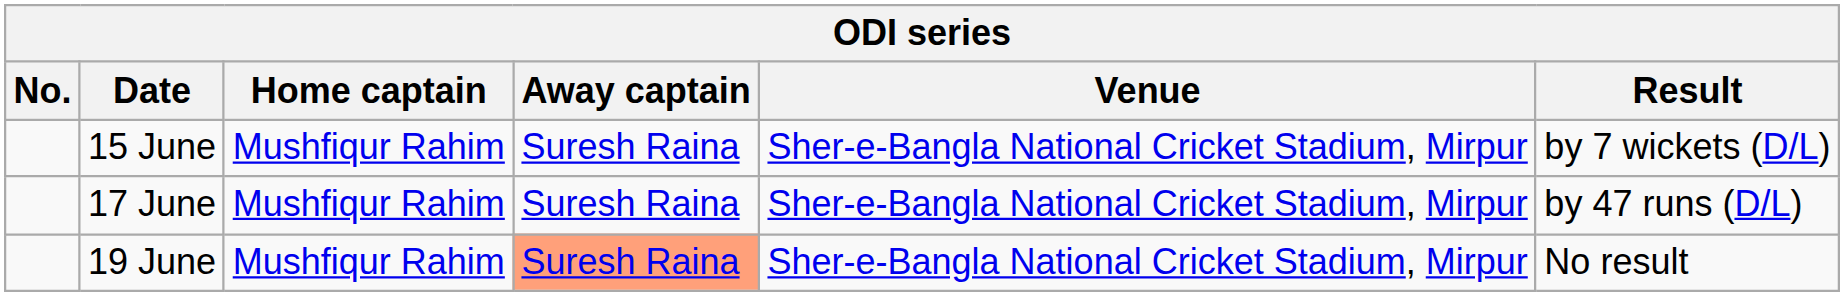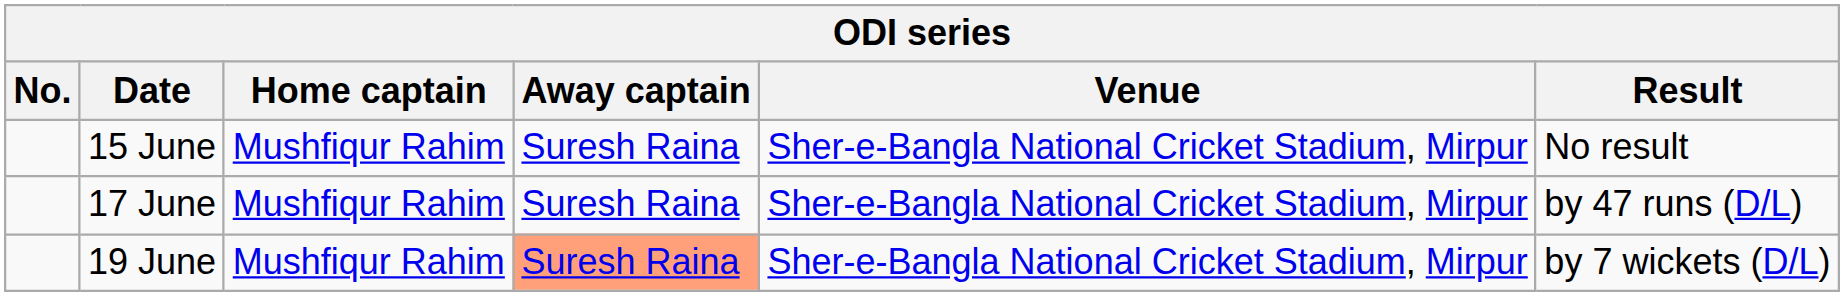(1687, 147) by 7 wickets (D/L) -> (1616, 147) No result
(1616, 261) No result -> (1687, 261) by 7 wickets (D/L)
